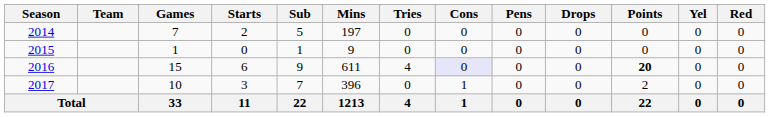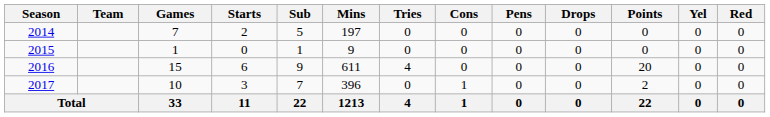(464, 67) lavender background -> (464, 67) no background
(645, 67) bold -> (645, 67) normal
